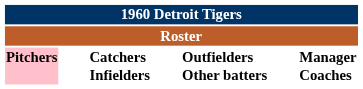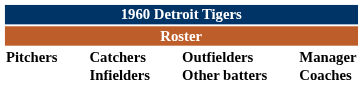(32, 57) pink background -> (32, 57) no background
